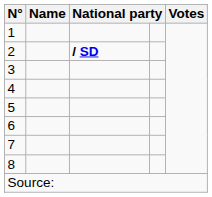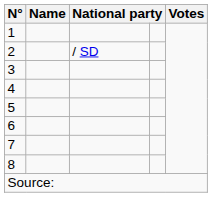(85, 51) bold -> (85, 51) normal
